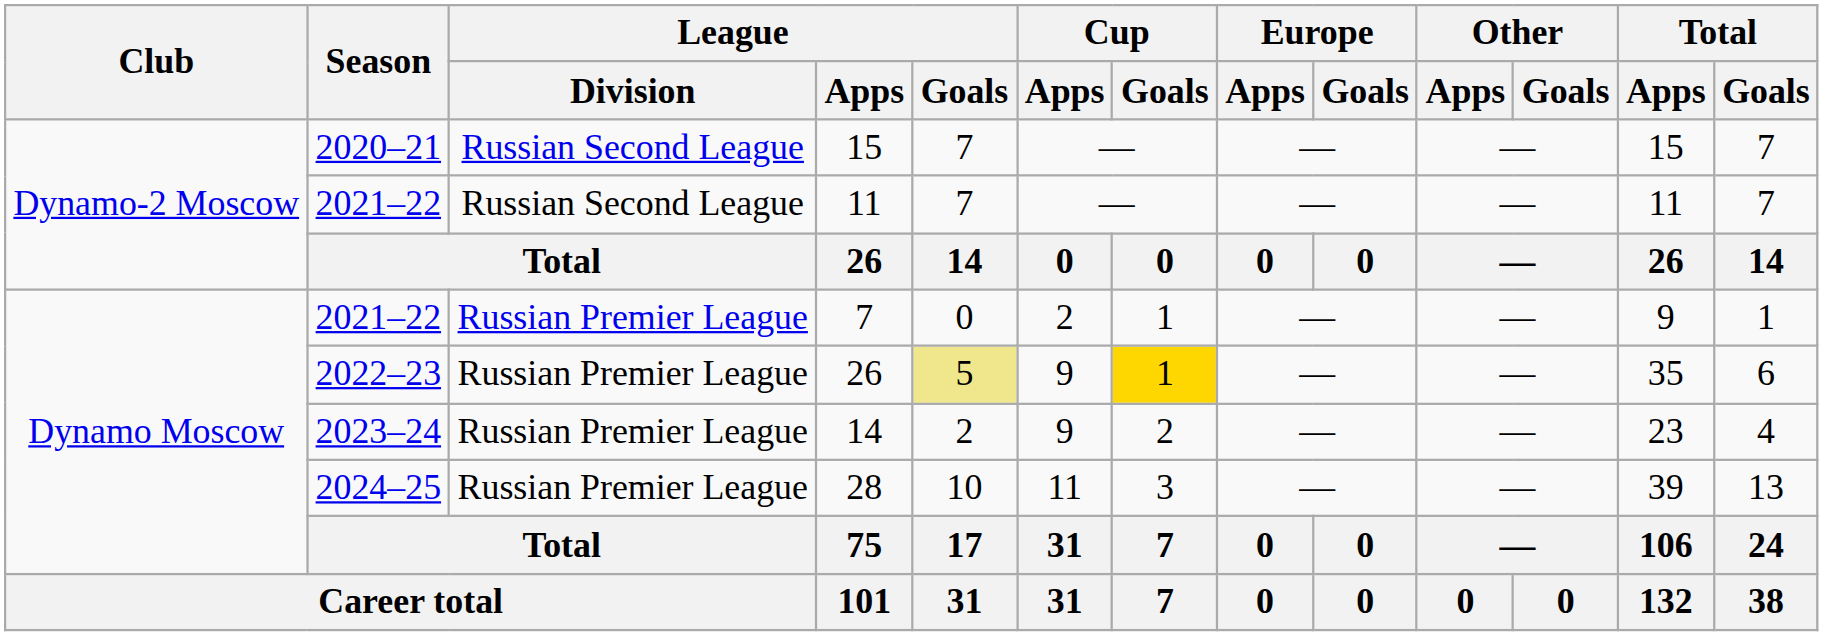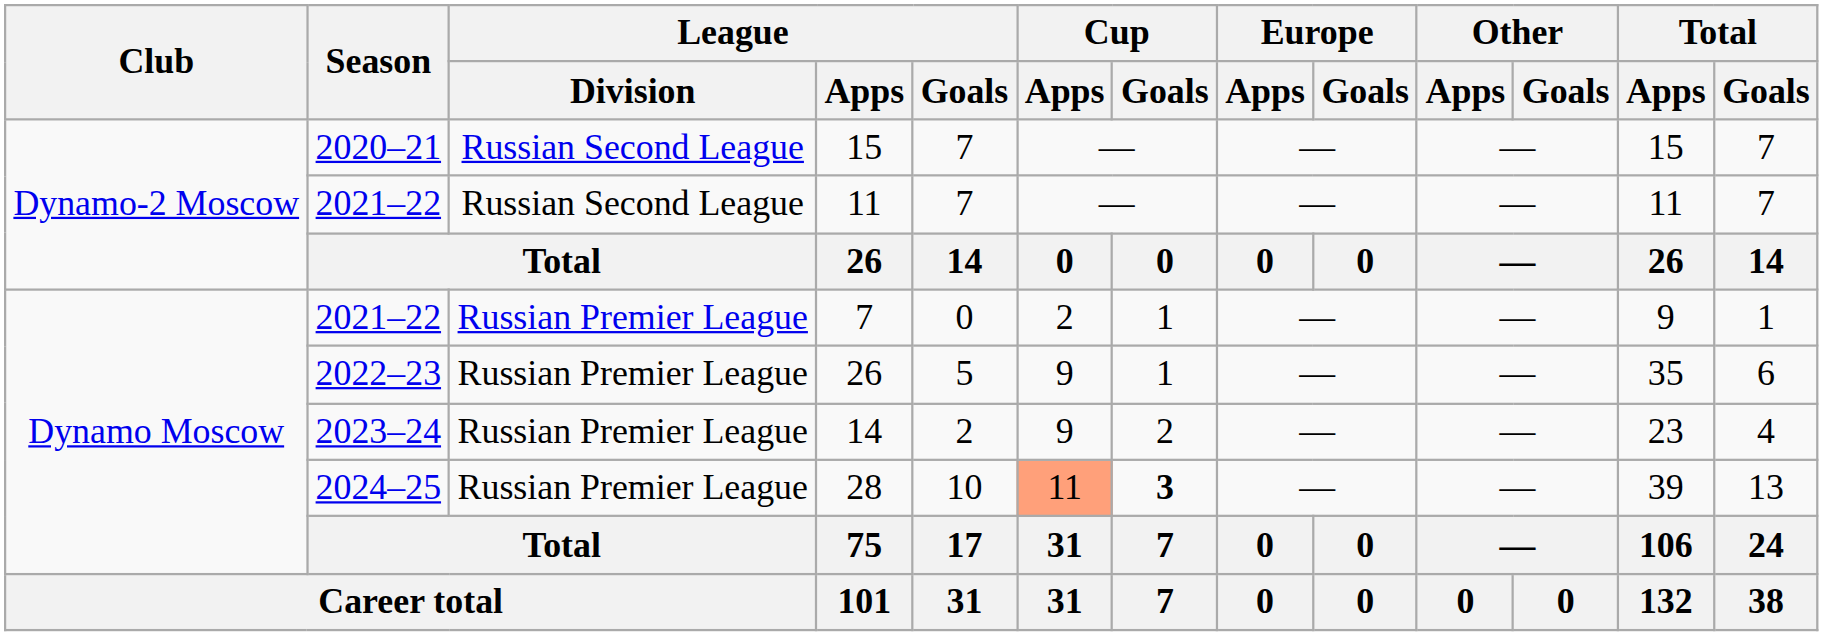(964, 373) khaki background -> (964, 373) no background
(1165, 373) gold background -> (1165, 373) no background
(1065, 487) no background -> (1065, 487) lightsalmon background
(1165, 487) normal -> (1165, 487) bold
